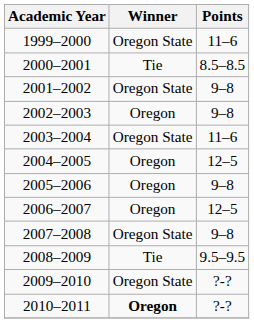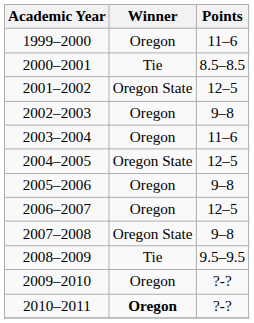(153, 40) Oregon State -> (153, 40) Oregon
(222, 88) 9–8 -> (222, 88) 12–5
(153, 137) Oregon State -> (153, 137) Oregon
(153, 161) Oregon -> (153, 161) Oregon State
(153, 281) Oregon State -> (153, 281) Oregon
